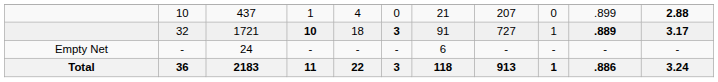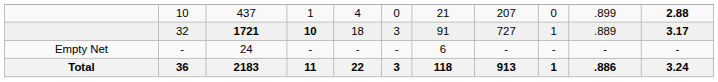(246, 31) normal -> (246, 31) bold
(397, 31) bold -> (397, 31) normal
(605, 31) bold -> (605, 31) normal
